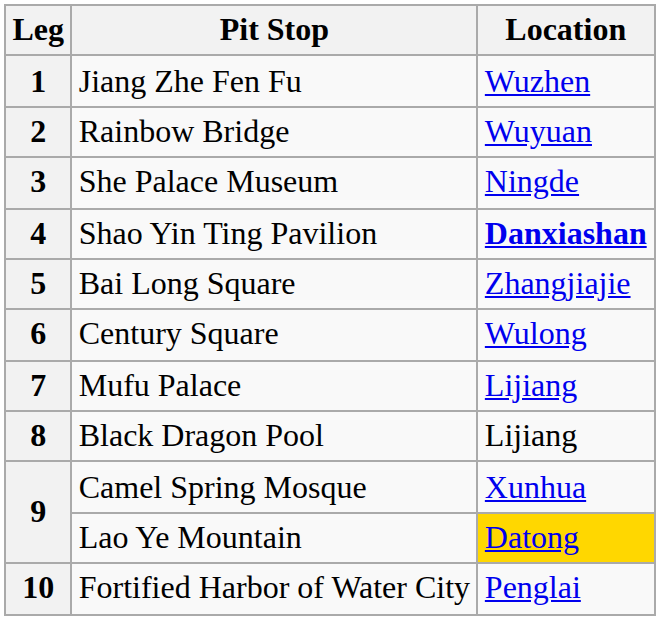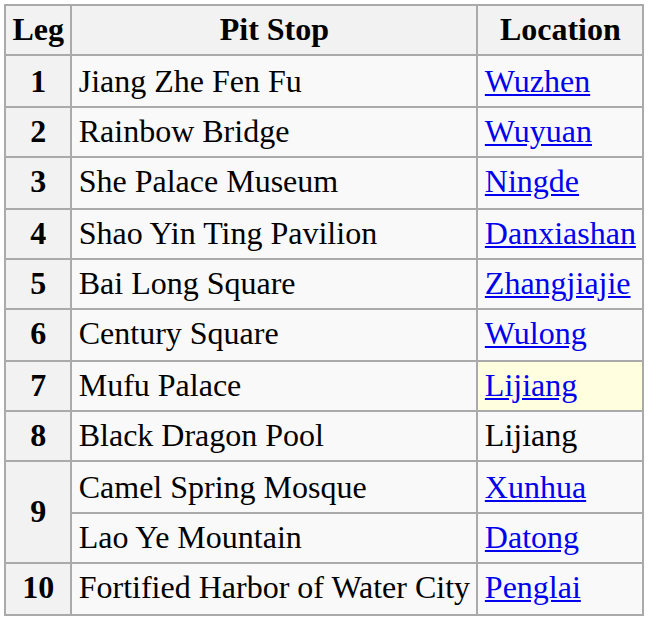(566, 232) bold -> (560, 232) normal
(531, 385) no background -> (531, 385) lightyellow background
(532, 537) gold background -> (532, 537) no background
